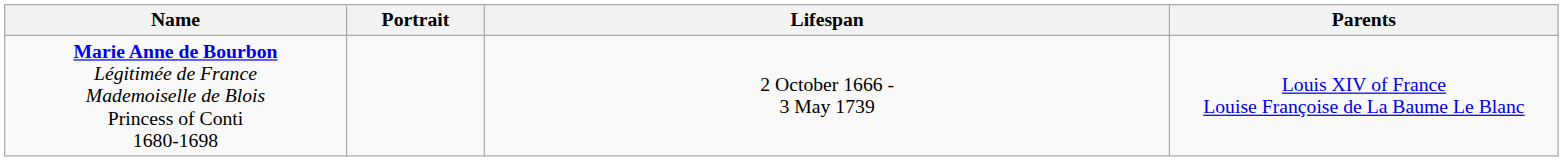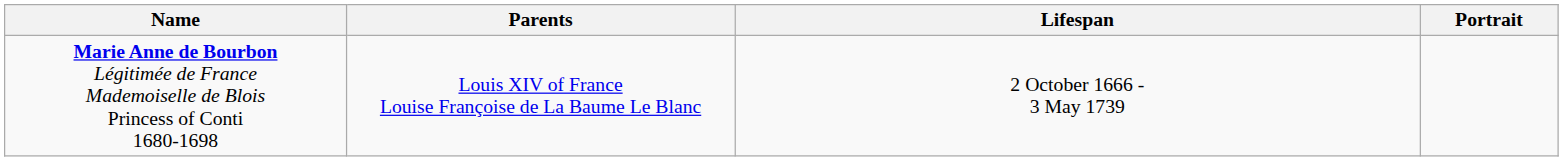columns swapped: (415, 20) <-> (1364, 20)
